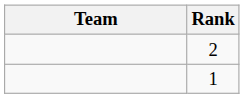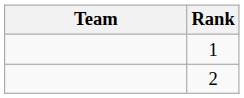rows swapped: (213, 78) <-> (213, 49)
